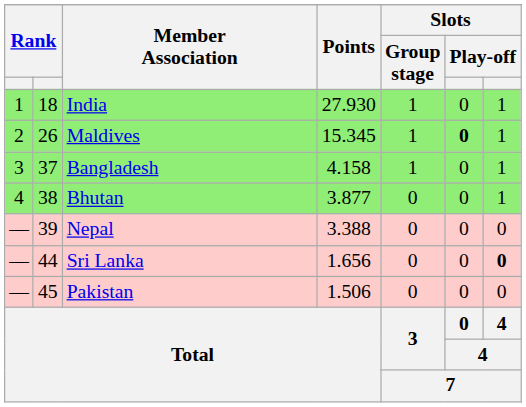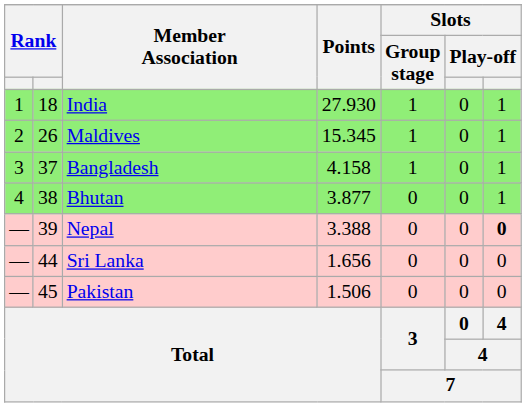(464, 135) bold -> (464, 135) normal
(502, 229) normal -> (502, 229) bold
(502, 260) bold -> (502, 260) normal
